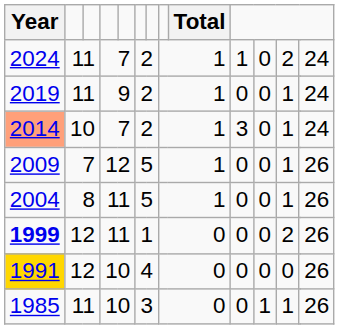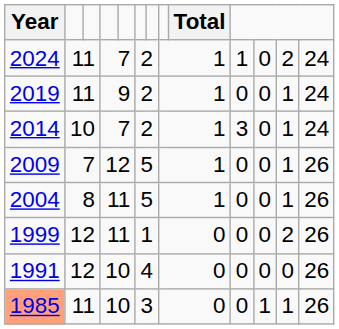(35, 128) lightsalmon background -> (35, 128) no background
(35, 235) bold -> (35, 235) normal
(35, 270) gold background -> (35, 270) no background
(35, 306) no background -> (35, 306) lightsalmon background
